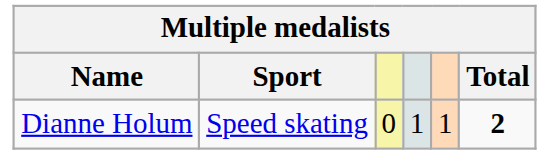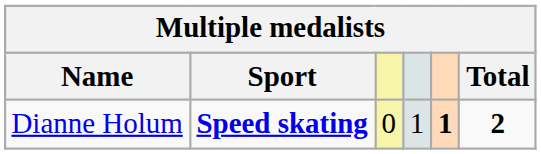(287, 123) normal -> (282, 123) bold
(445, 123) normal -> (445, 123) bold
